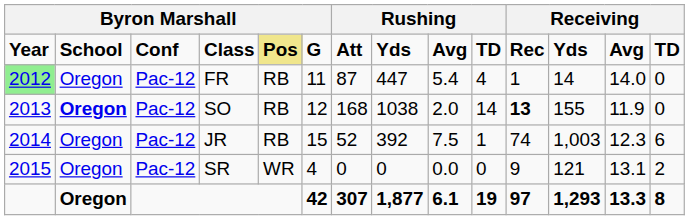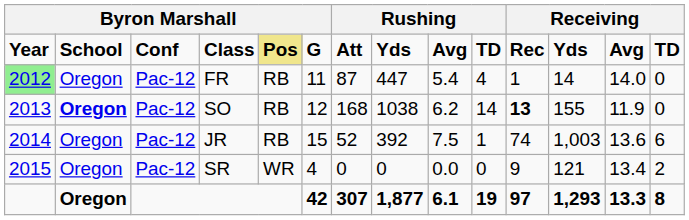(445, 109) 2.0 -> (445, 109) 6.2
(628, 139) 12.3 -> (628, 139) 13.6
(628, 169) 13.1 -> (628, 169) 13.4
